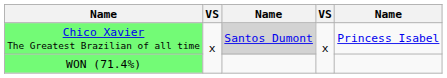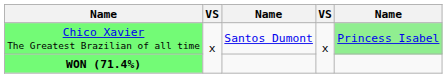(269, 39) lightgrey background -> (269, 39) no background
(388, 39) no background -> (388, 39) lightgreen background
(104, 64) normal -> (104, 64) bold
